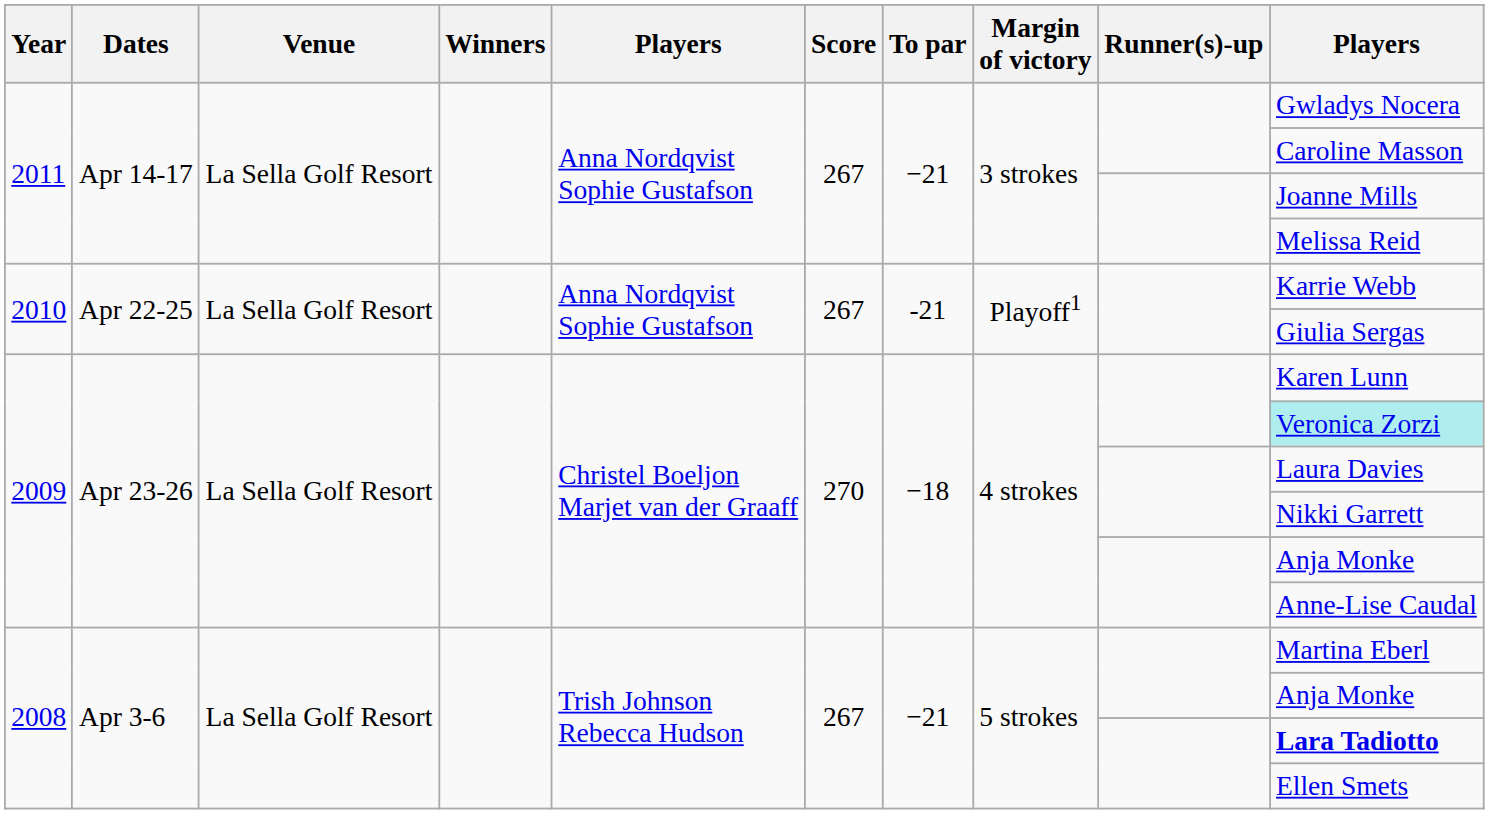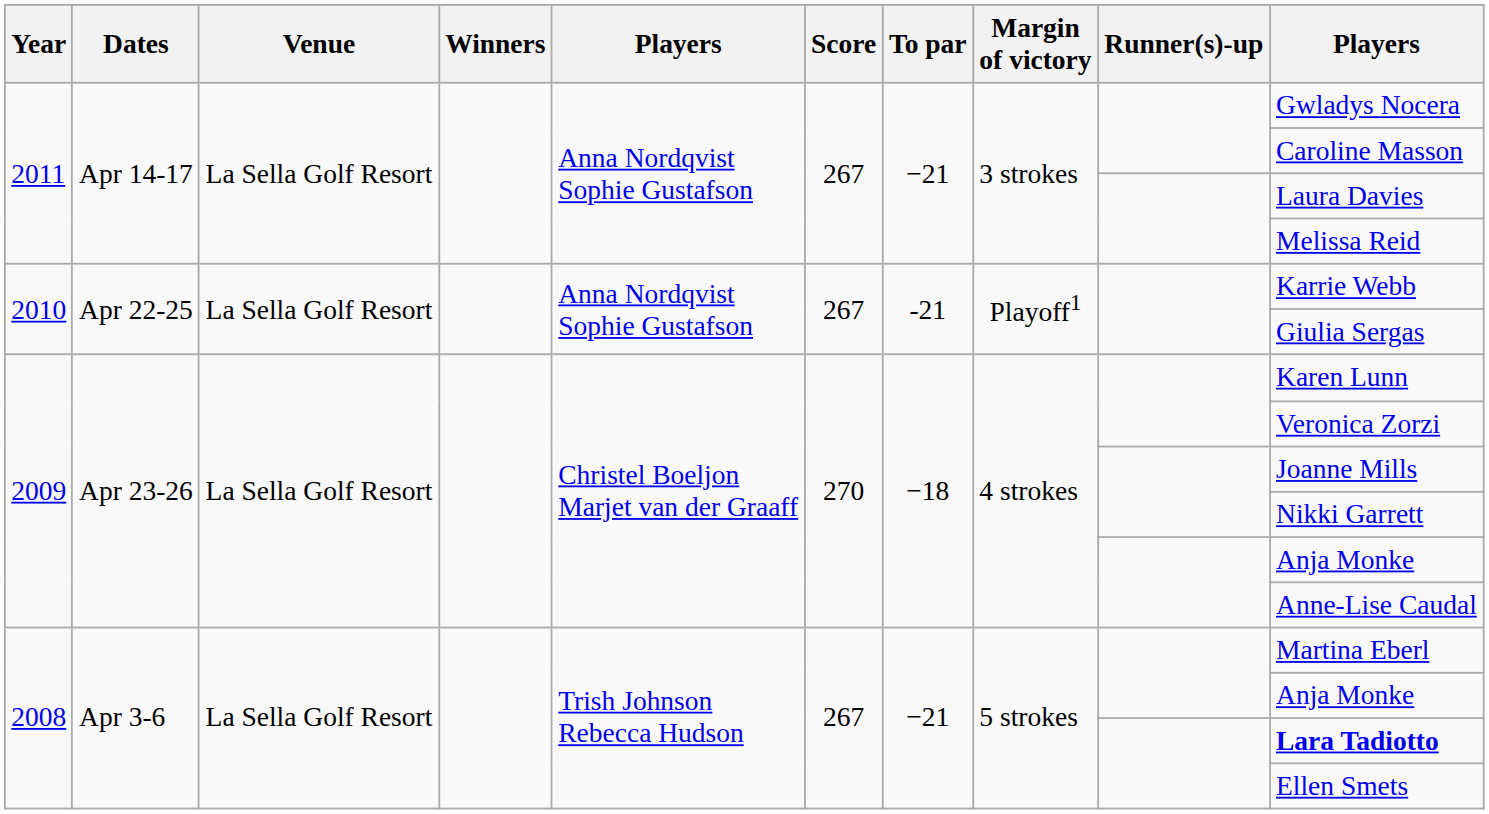(1347, 196) Joanne Mills -> (1350, 196) Laura Davies
(1358, 422) paleturquoise background -> (1358, 422) no background
(1350, 468) Laura Davies -> (1347, 468) Joanne Mills
